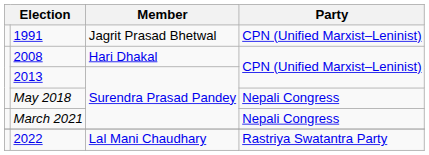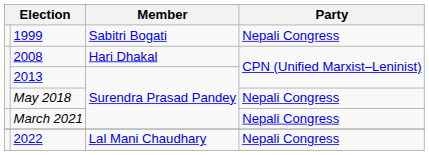- row: (28, 35)
+ row: (28, 35)
(315, 139) Rastriya Swatantra Party -> (291, 139) Nepali Congress
